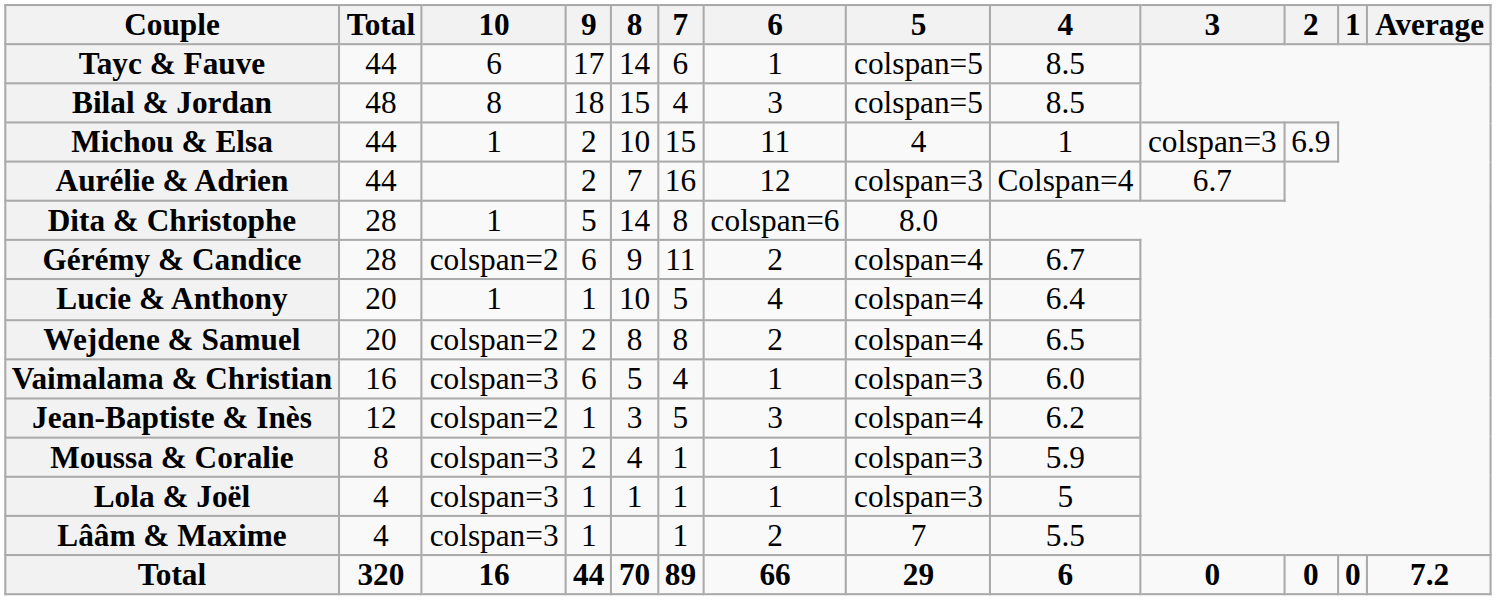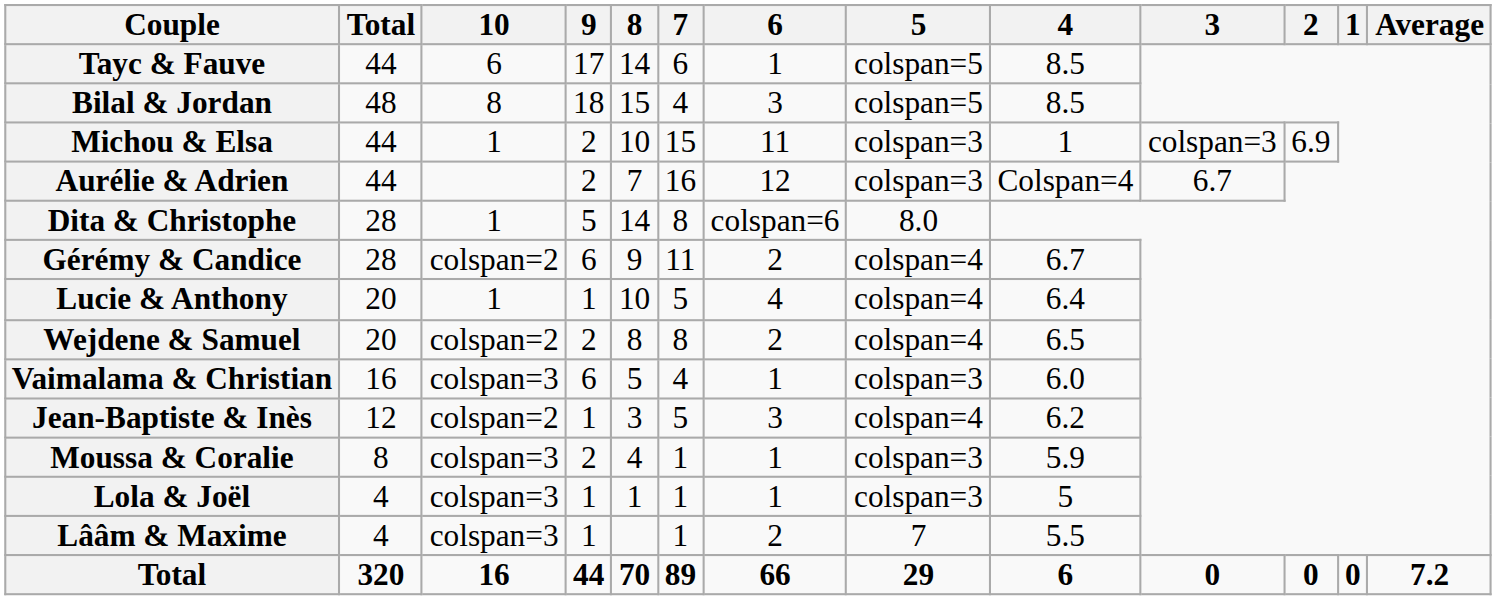(918, 141) 4 -> (918, 141) colspan=3
